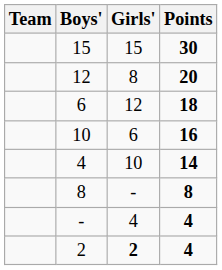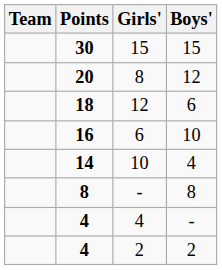columns swapped: (81, 18) <-> (188, 18)
(133, 250) bold -> (139, 250) normal
